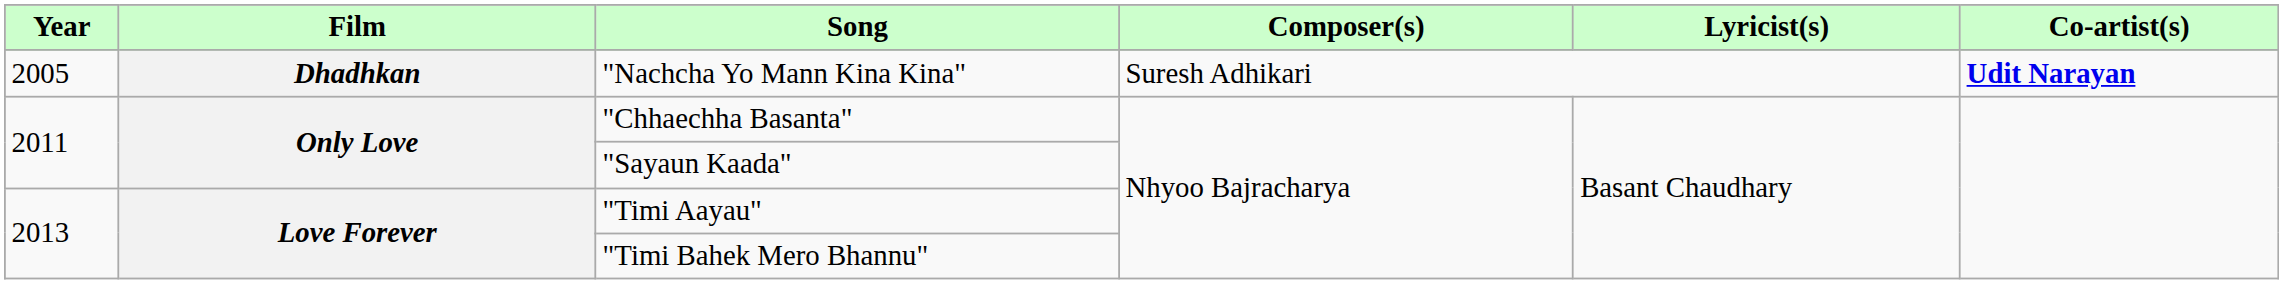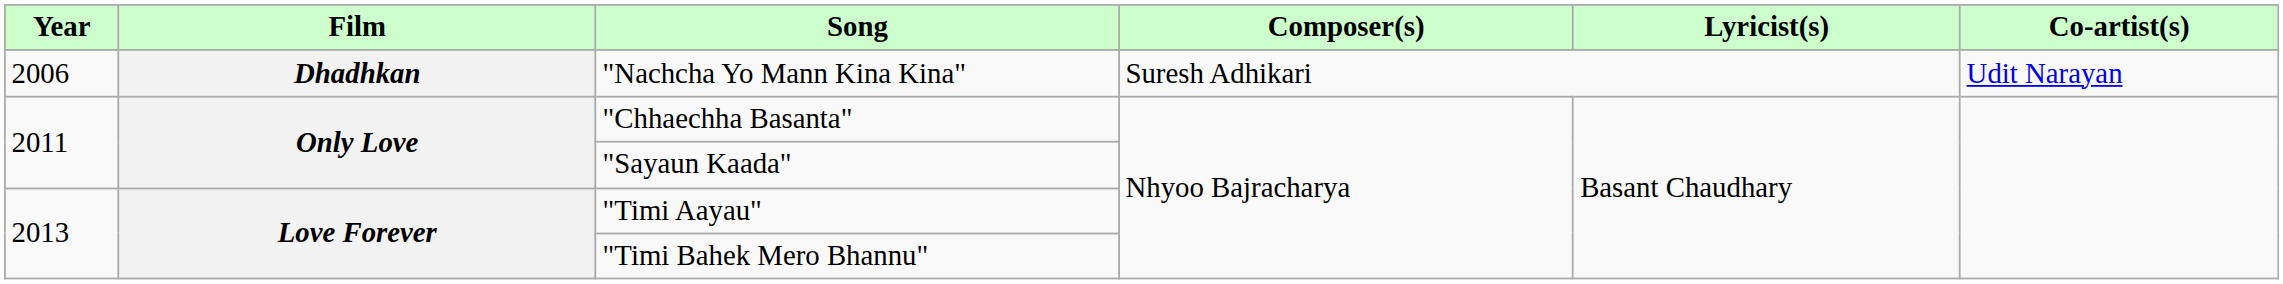(40, 73) 2005 -> (40, 73) 2006
(2051, 73) bold -> (2045, 73) normal
